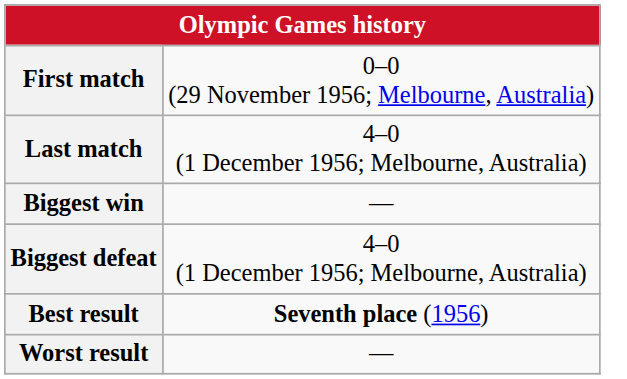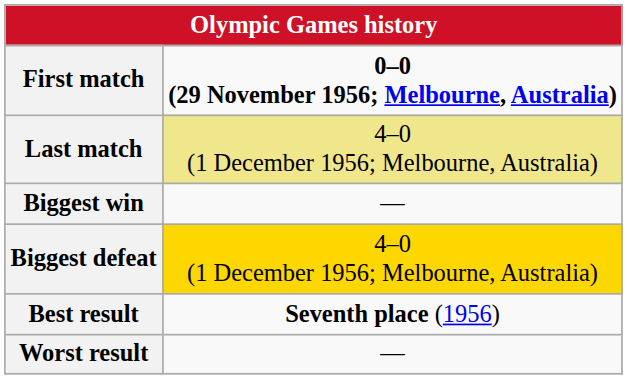(381, 79) normal -> (393, 79) bold
(381, 149) no background -> (393, 149) khaki background
(381, 258) no background -> (393, 258) gold background
